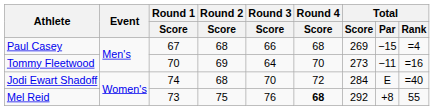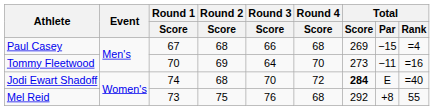(359, 81) normal -> (359, 81) bold
(318, 98) bold -> (318, 98) normal
